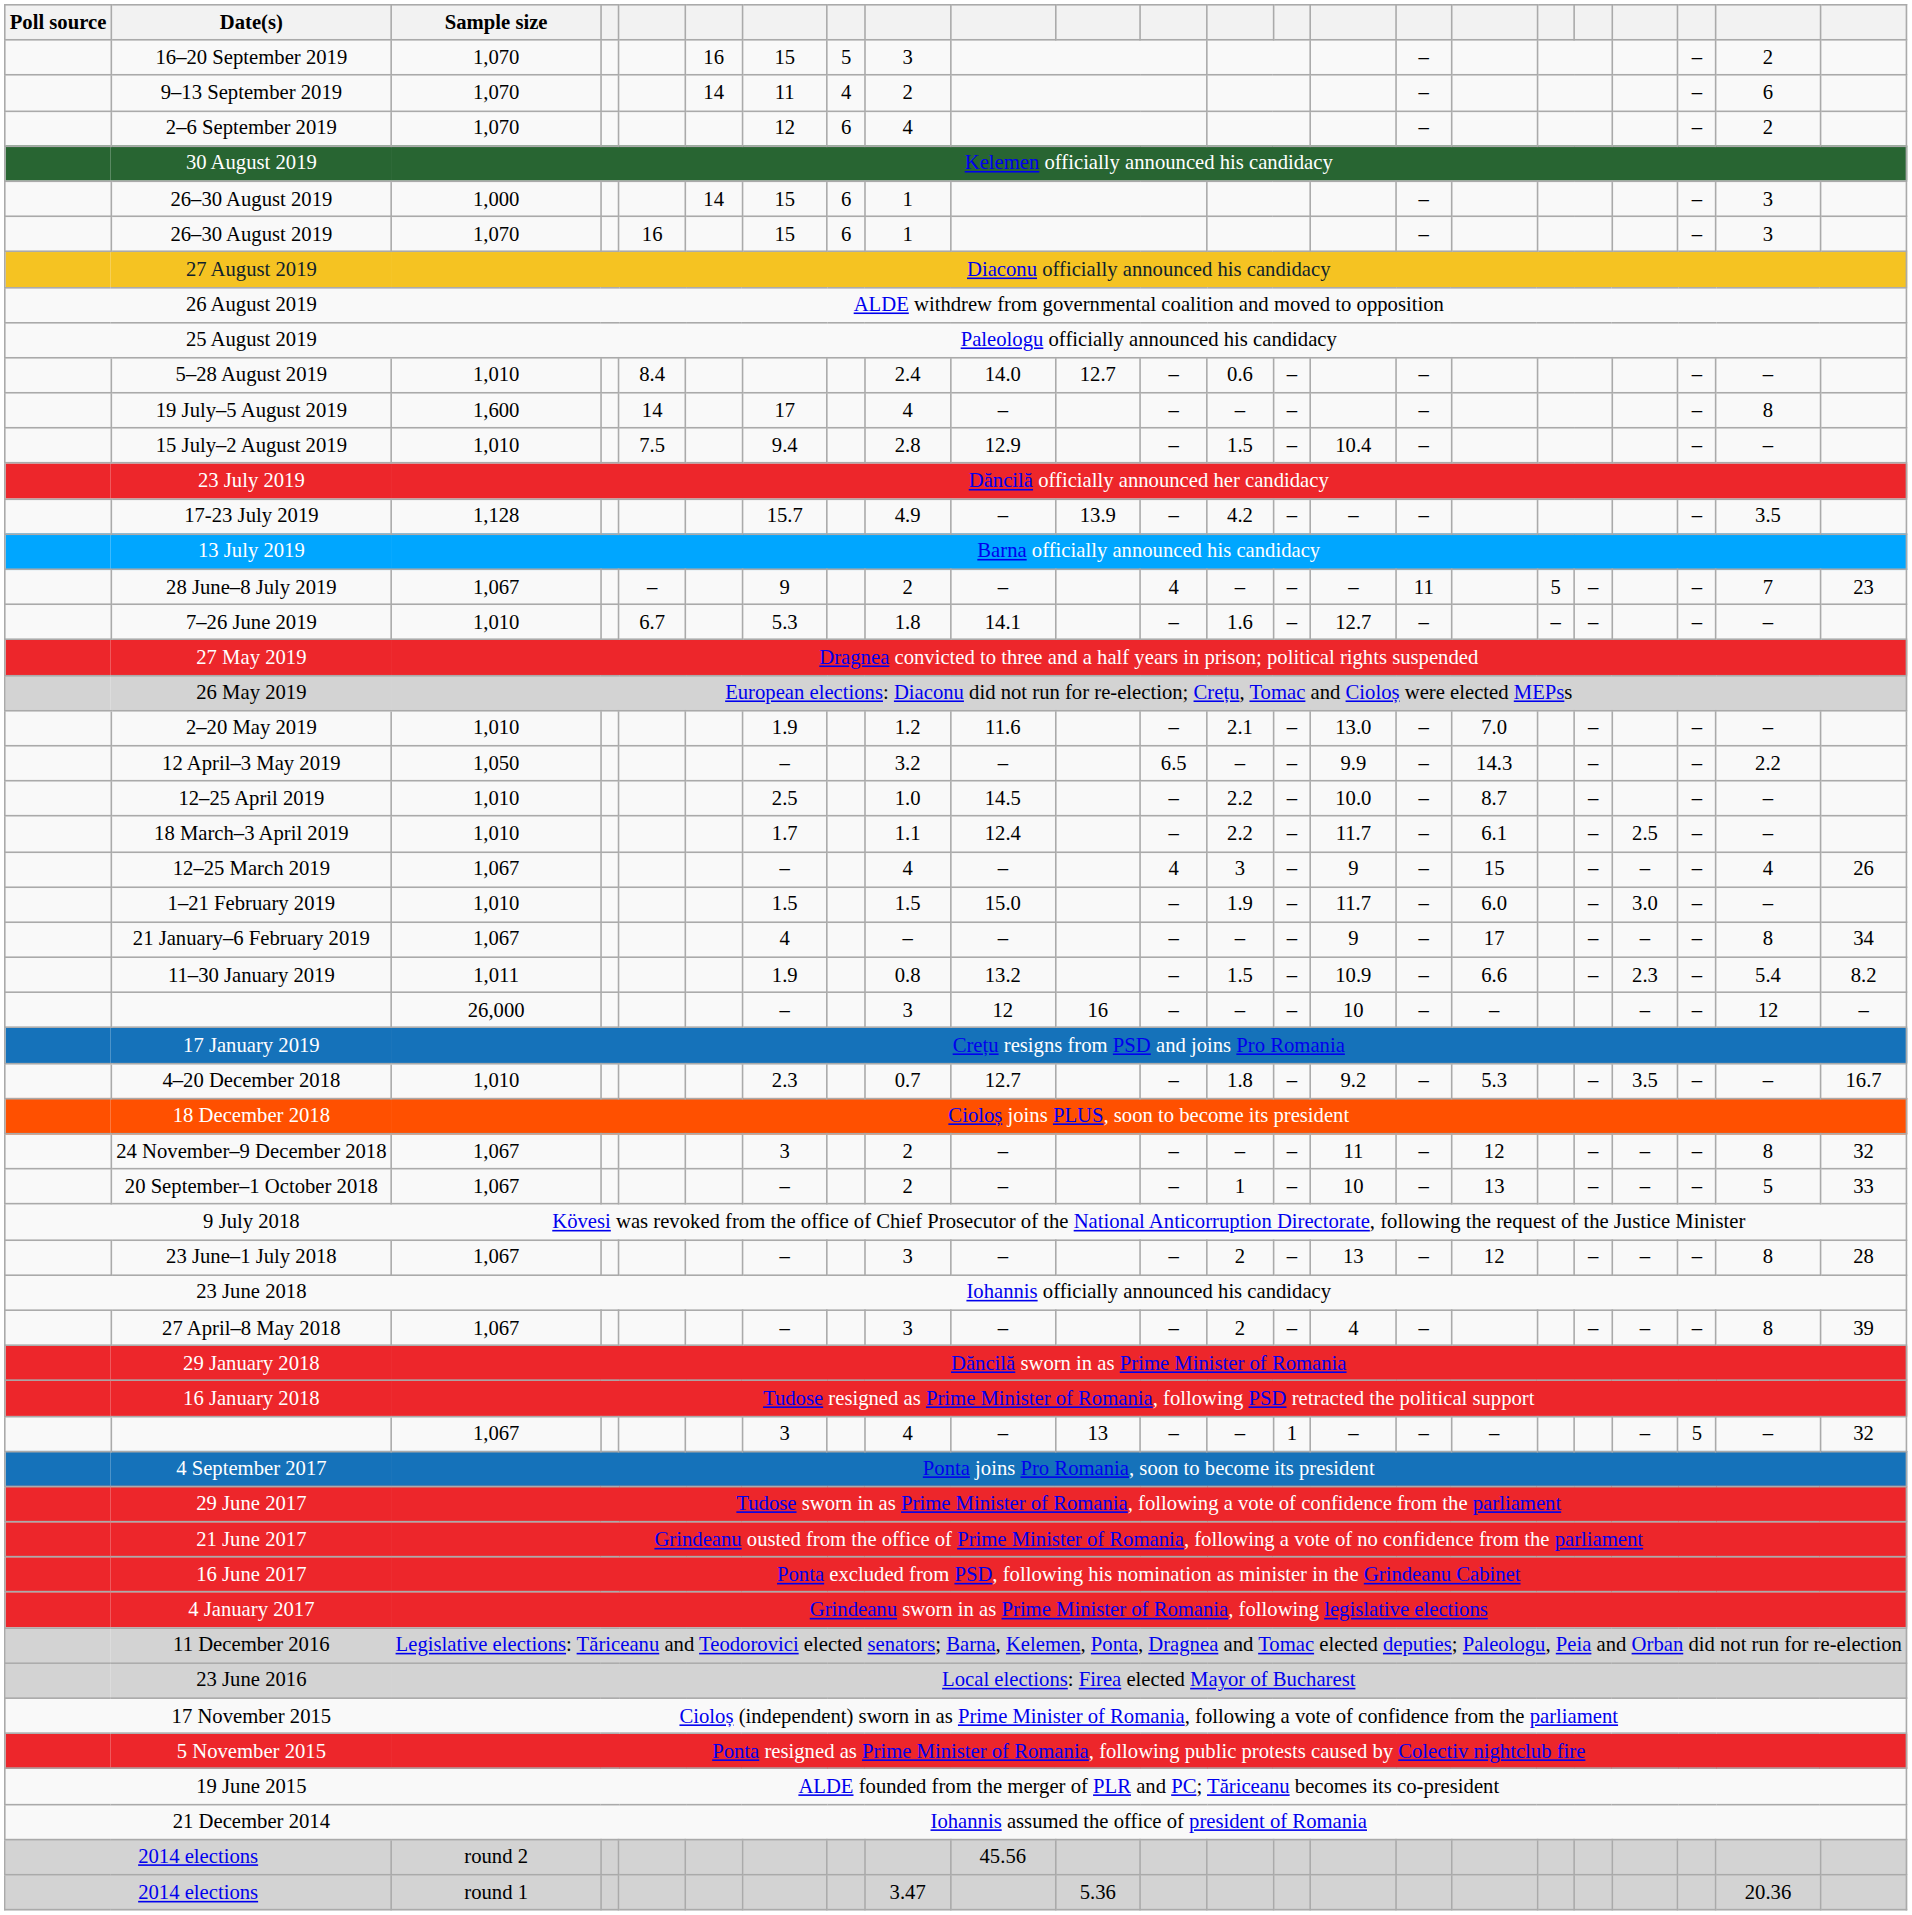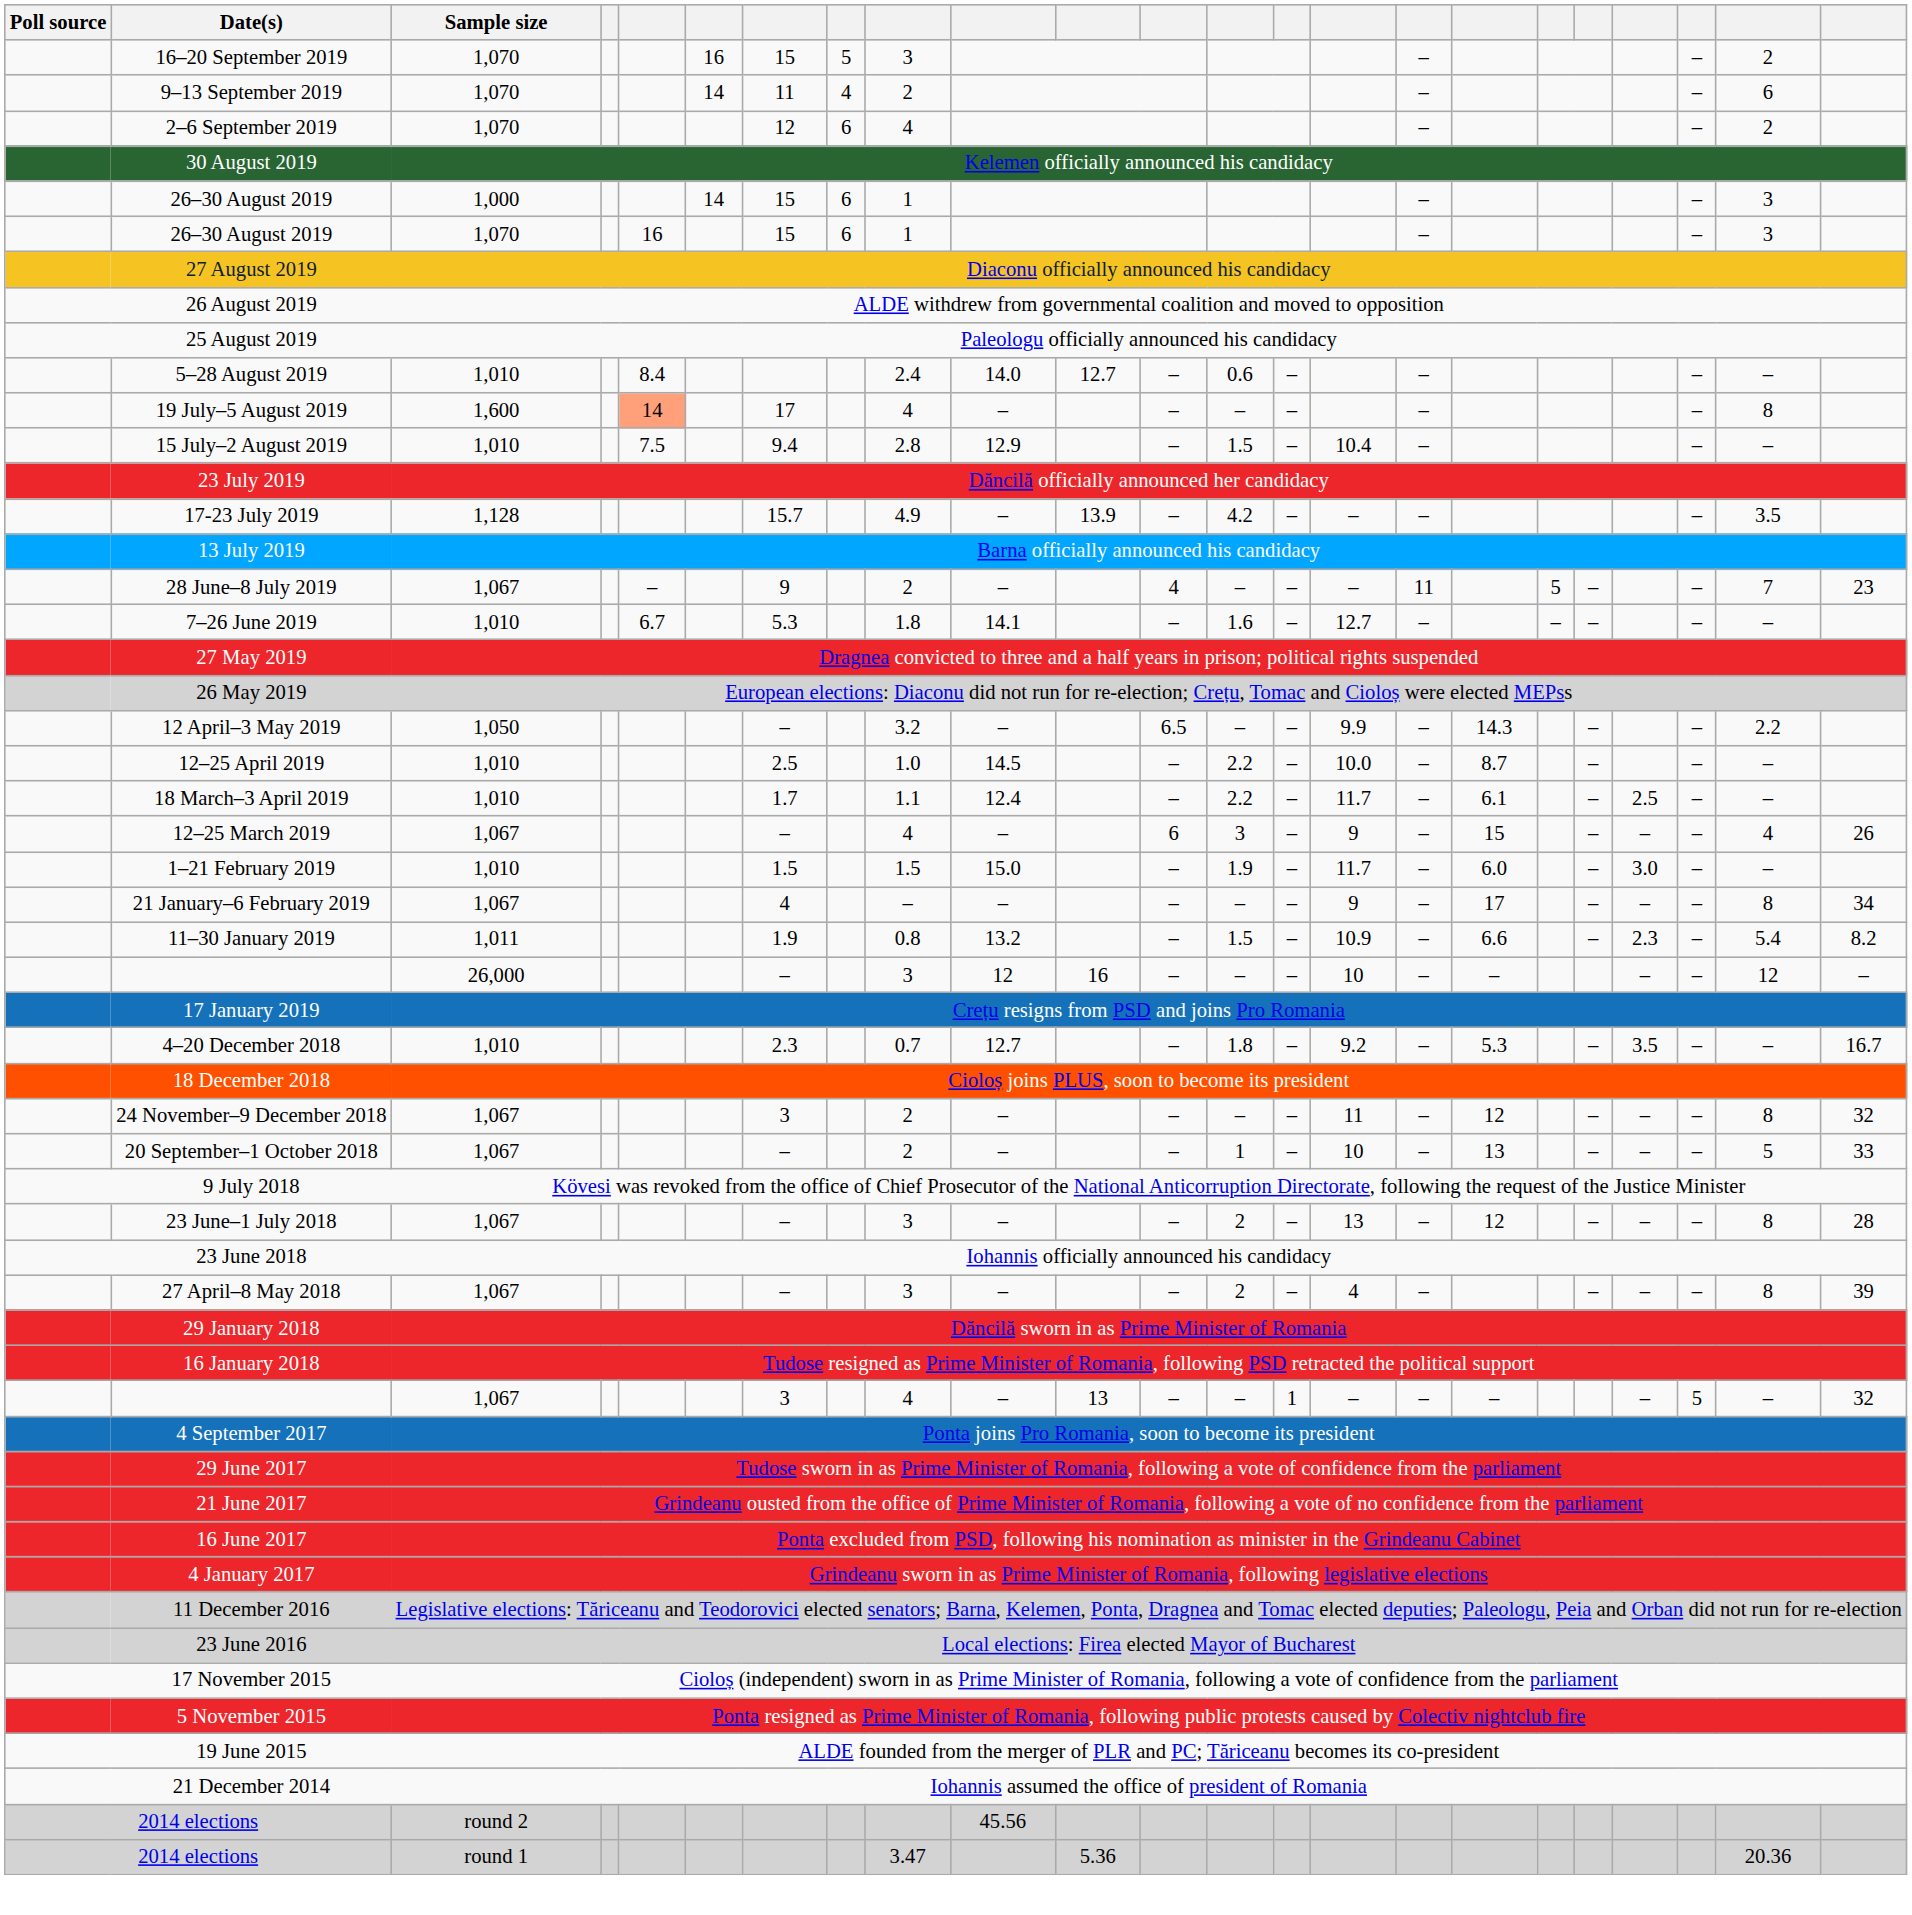(652, 410) no background -> (652, 410) lightsalmon background
- row: (251, 727)
(1174, 868) 4 -> (1174, 833) 6
